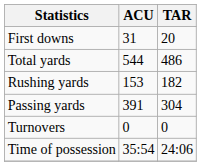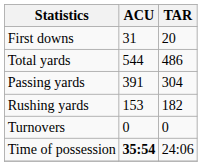rows swapped: (48, 82) <-> (46, 105)
(138, 149) normal -> (139, 149) bold
